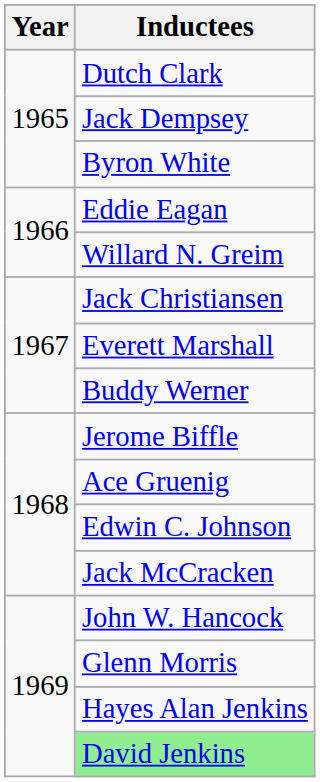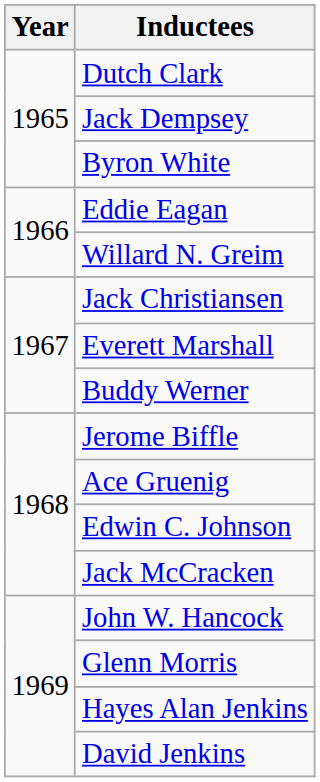(164, 753) lightgreen background -> (164, 753) no background
